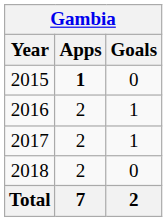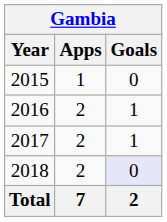(81, 79) bold -> (81, 79) normal
(134, 170) no background -> (134, 170) lavender background
